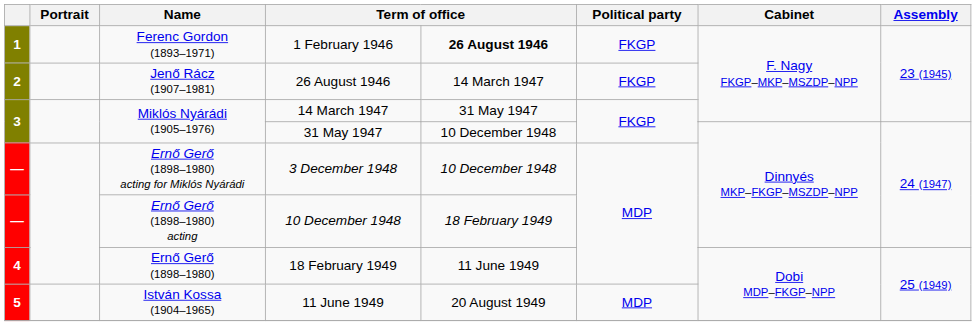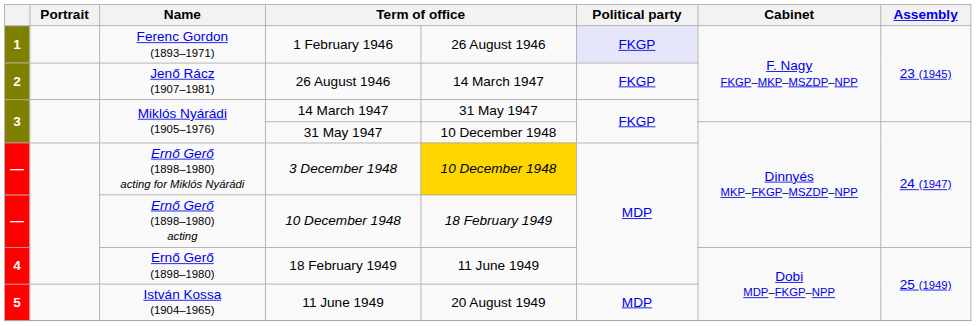(498, 44) bold -> (498, 44) normal
(637, 44) no background -> (637, 44) lavender background
(498, 169) no background -> (498, 169) gold background
